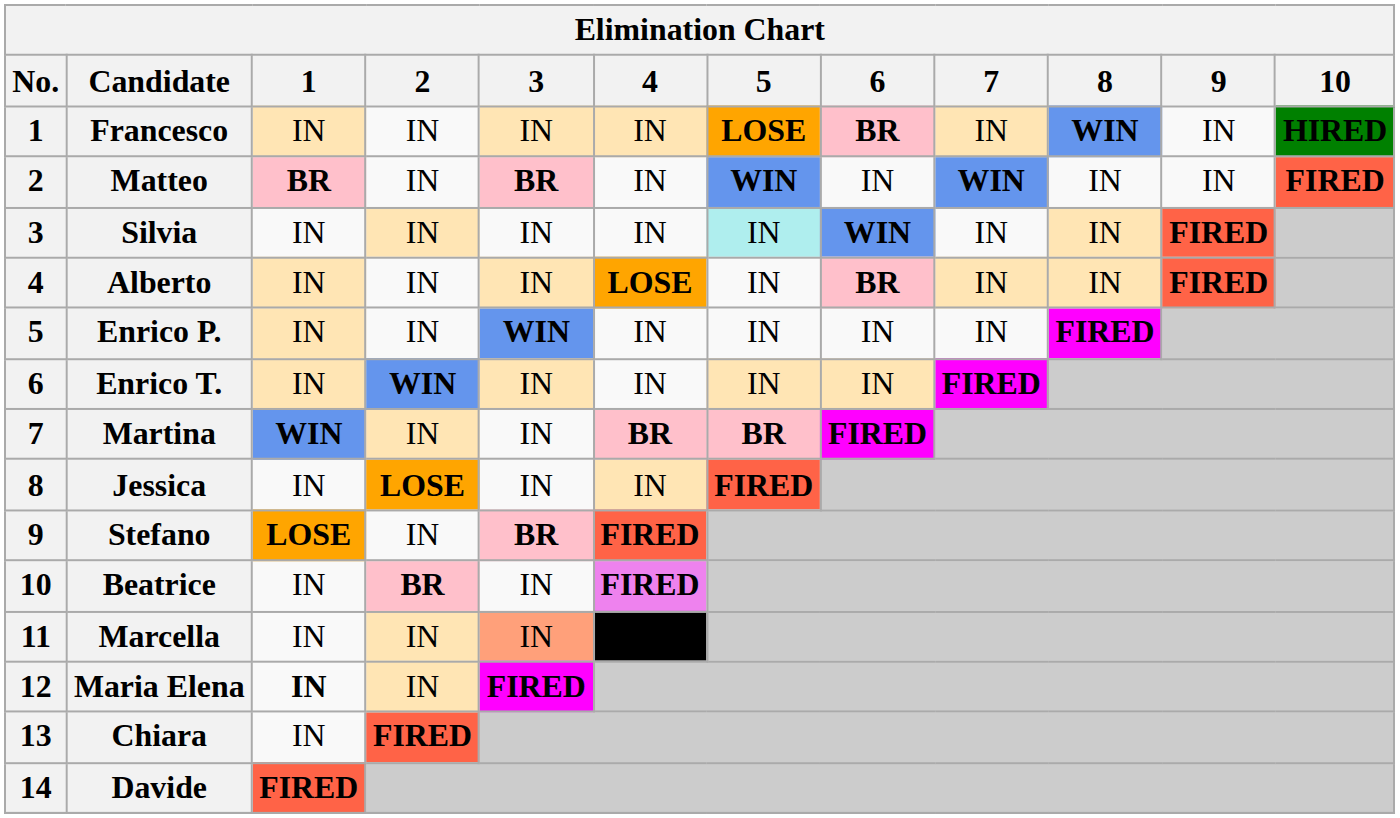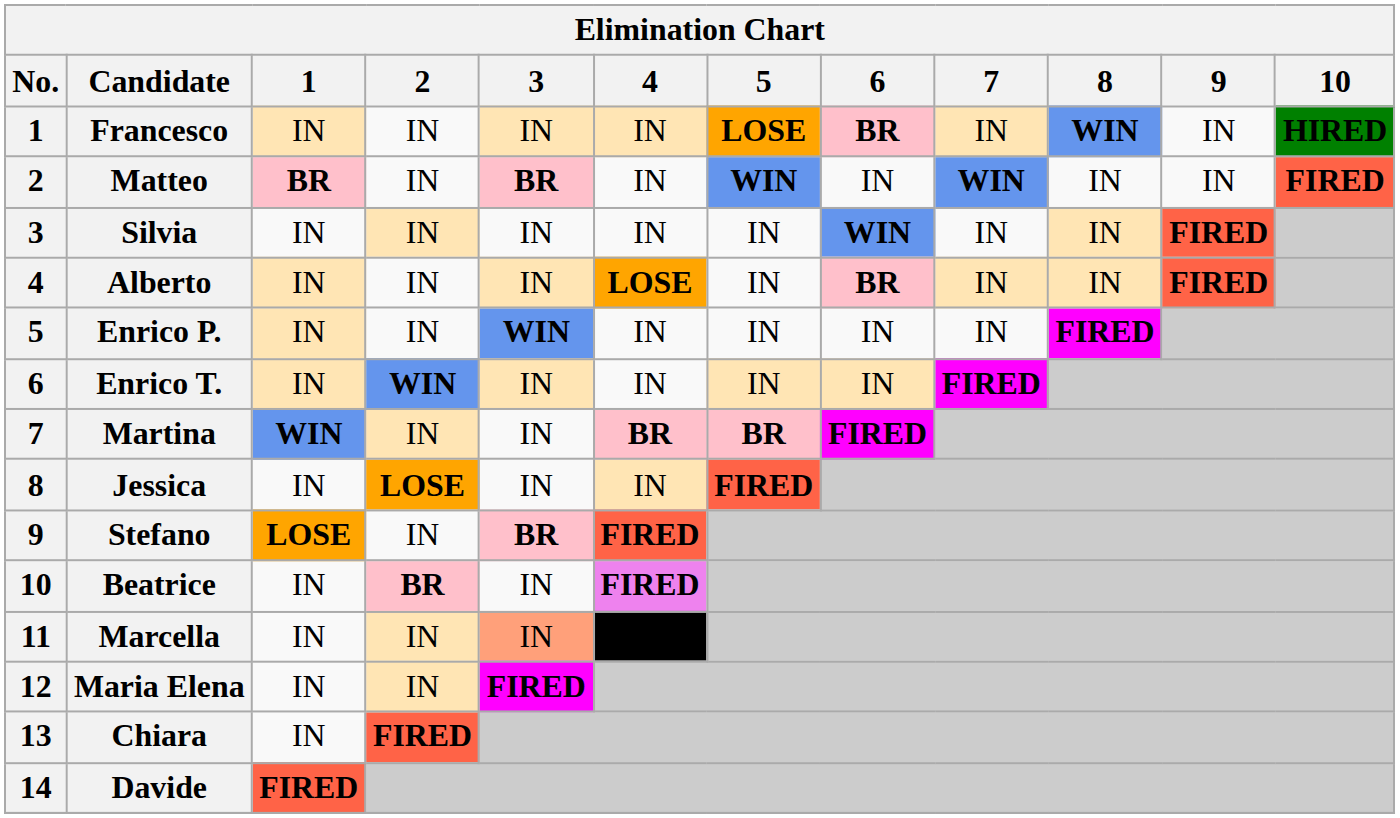(764, 231) paleturquoise background -> (764, 231) no background
(309, 686) bold -> (309, 686) normal
